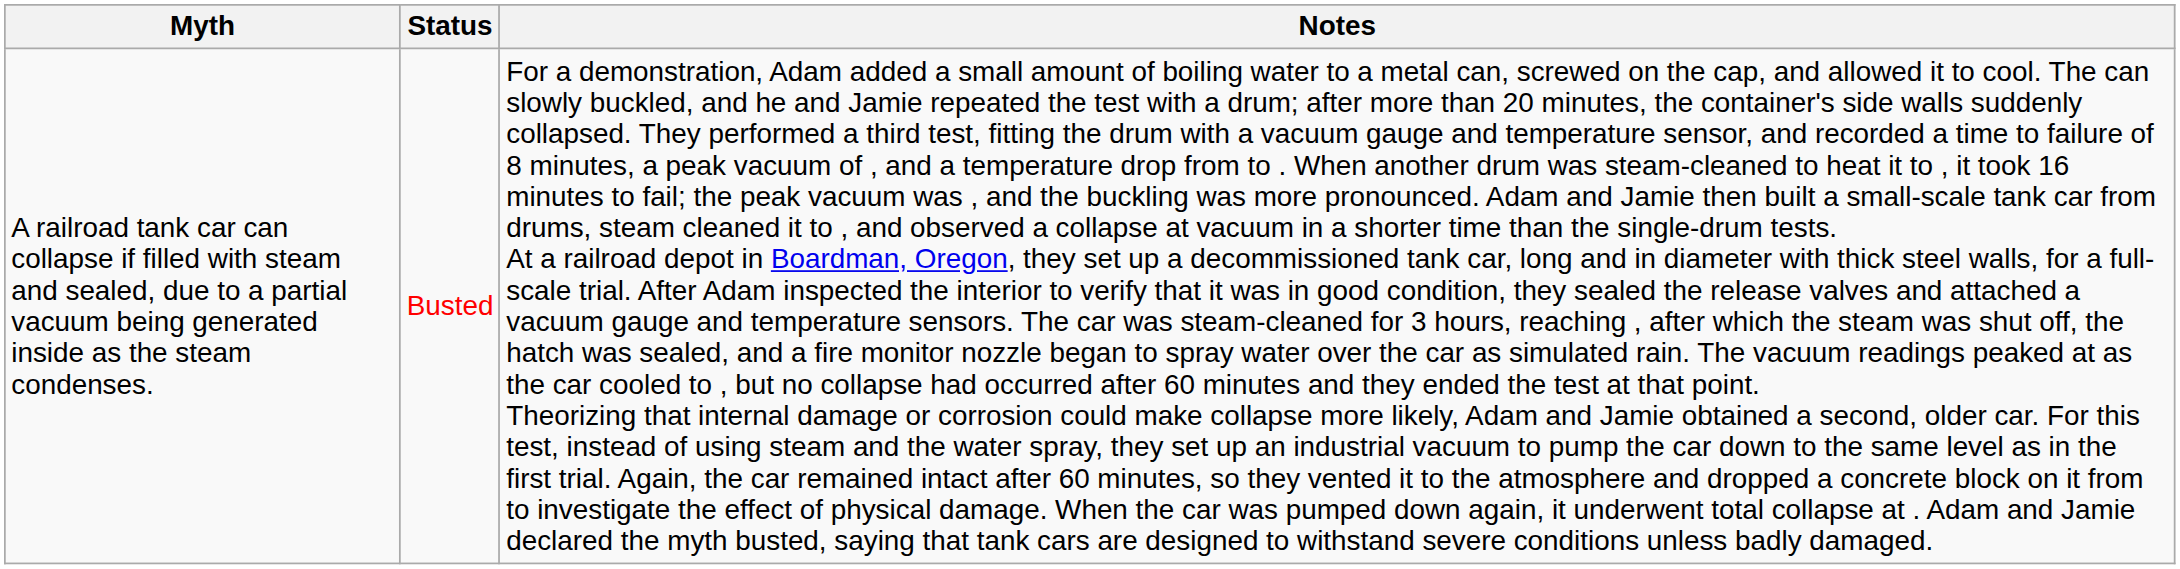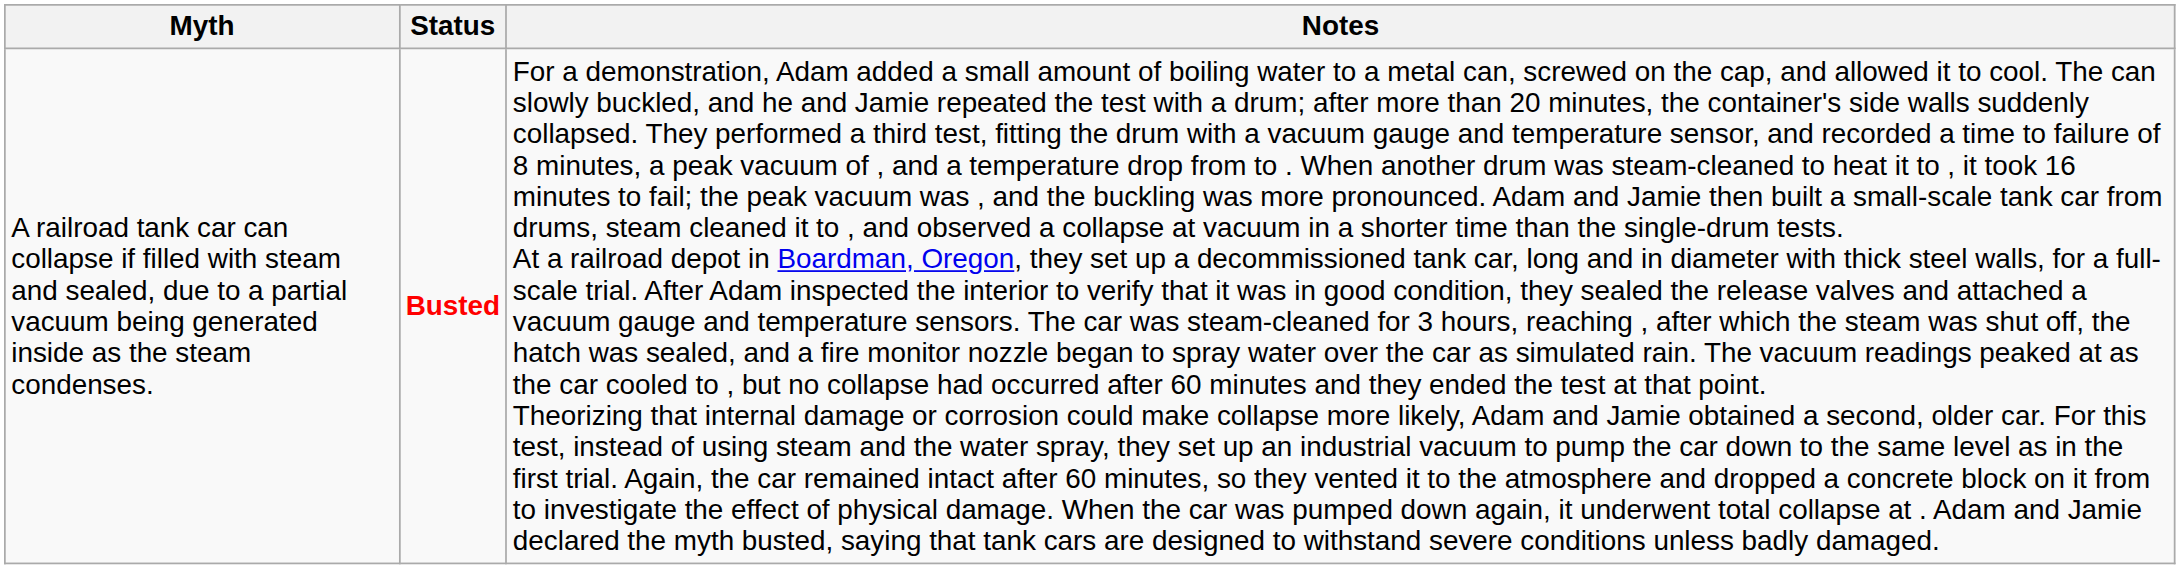(450, 305) normal -> (453, 305) bold
